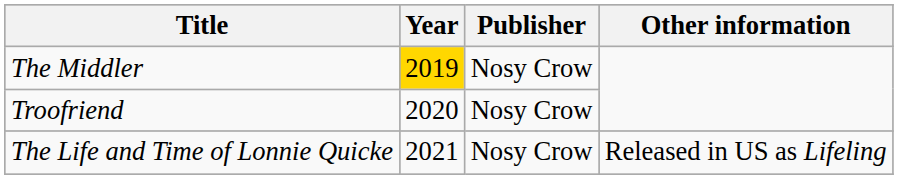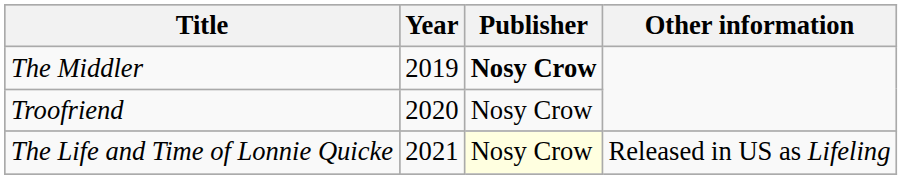(432, 67) gold background -> (432, 67) no background
(532, 67) normal -> (534, 67) bold
(532, 151) no background -> (532, 151) lightyellow background
